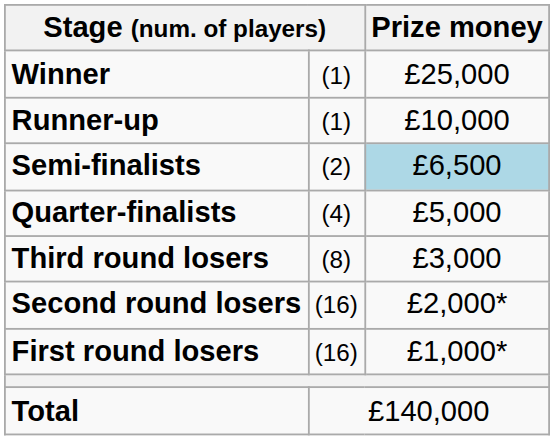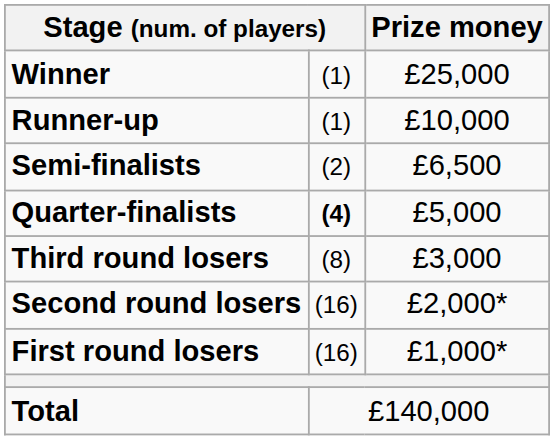(457, 166) lightblue background -> (457, 166) no background
(336, 214) normal -> (336, 212) bold
